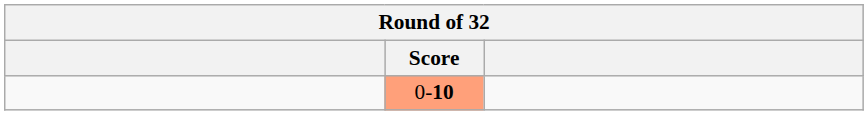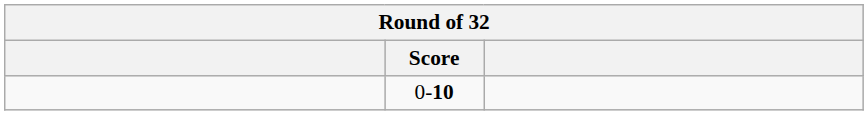(434, 92) lightsalmon background -> (434, 92) no background
